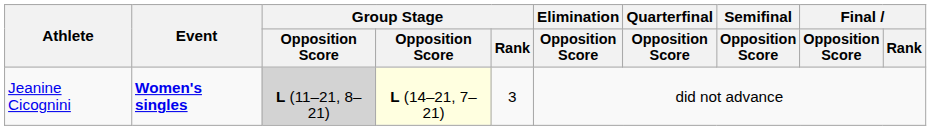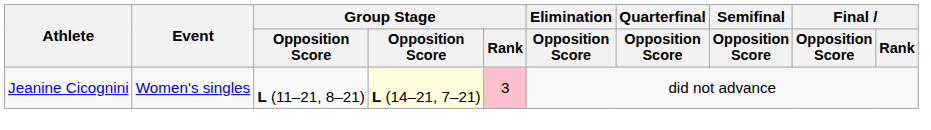(168, 97) bold -> (193, 88) normal
(319, 105) lightgrey background -> (311, 97) no background
(512, 97) no background -> (505, 88) pink background
